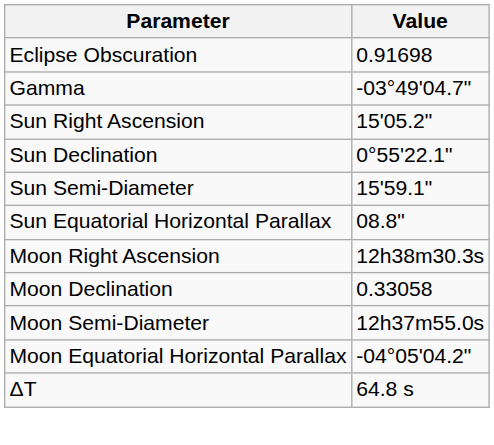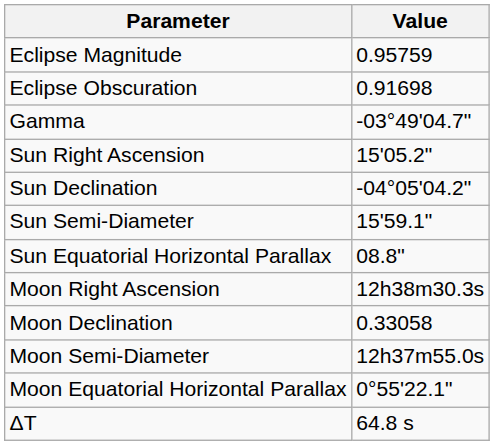+ row: (96, 54)
(404, 155) 0°55'22.1" -> (414, 188) -04°05'04.2"
(414, 356) -04°05'04.2" -> (404, 389) 0°55'22.1"
